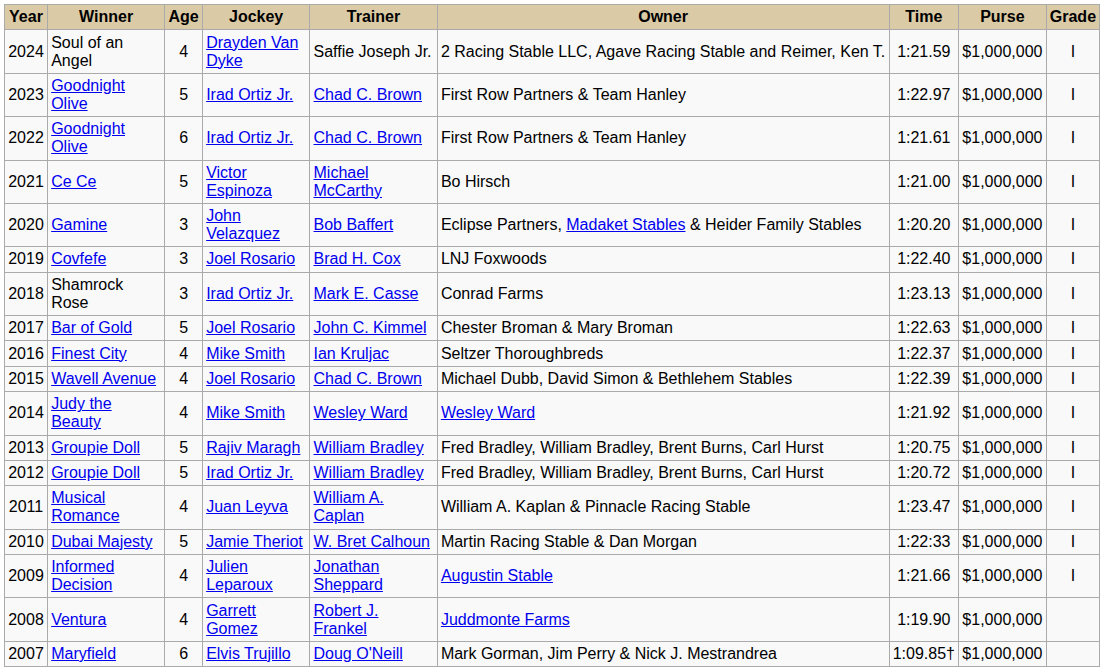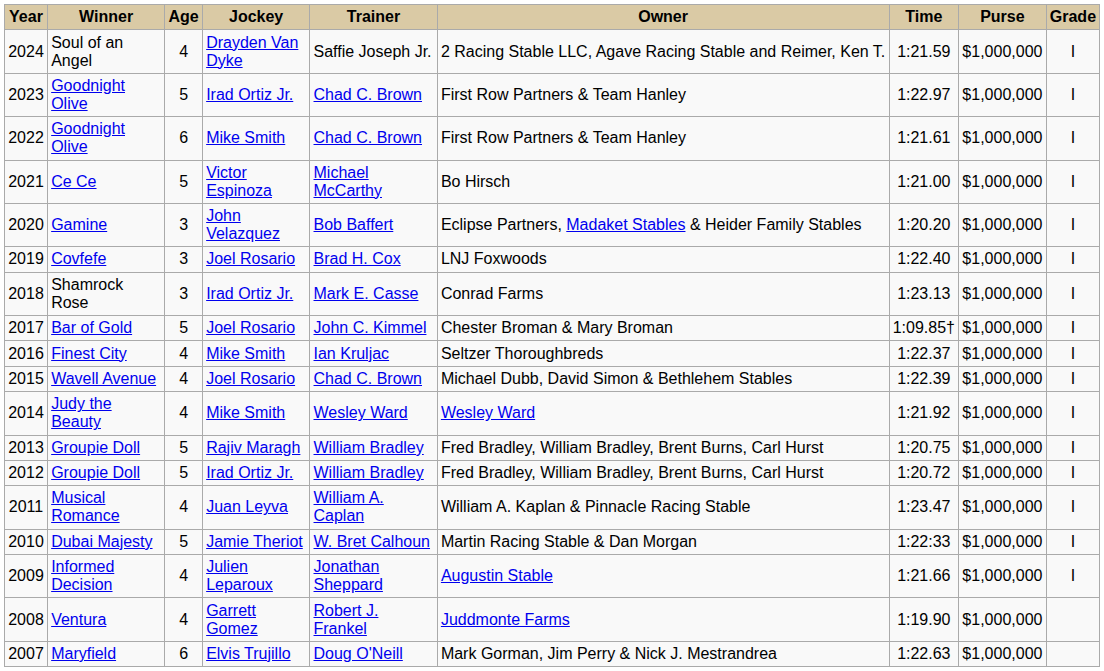(250, 138) Irad Ortiz Jr. -> (246, 138) Mike Smith
(924, 328) 1:22.63 -> (924, 328) 1:09.85†
(924, 653) 1:09.85† -> (924, 653) 1:22.63
